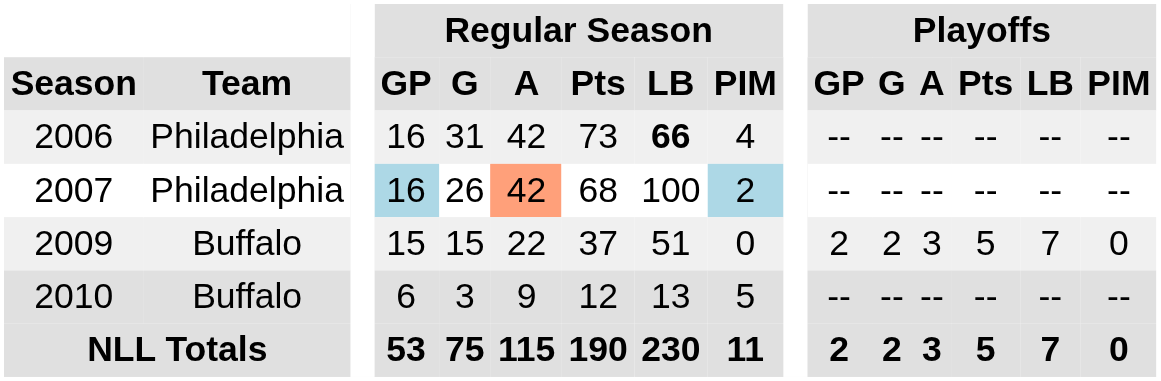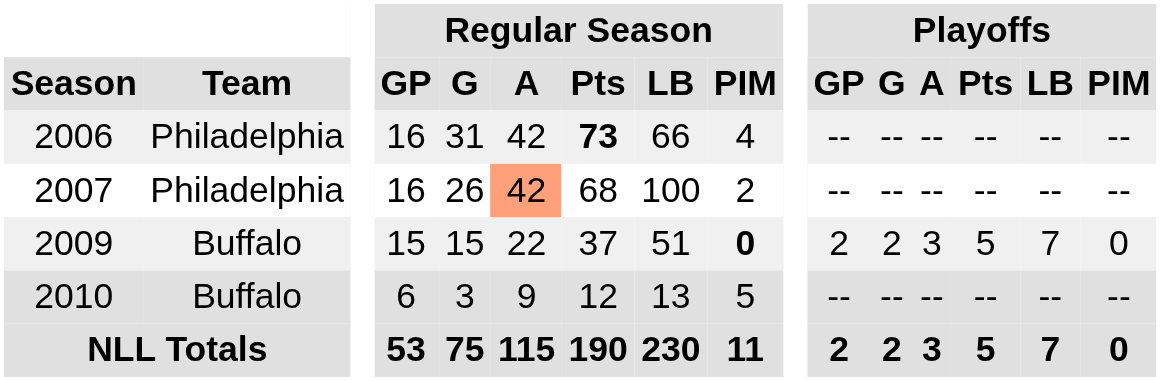(598, 136) normal -> (598, 136) bold
(671, 136) bold -> (671, 136) normal
(406, 189) lightblue background -> (406, 189) no background
(745, 189) lightblue background -> (745, 189) no background
(745, 243) normal -> (745, 243) bold
